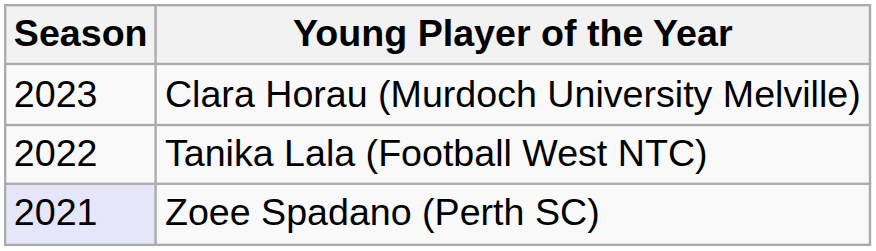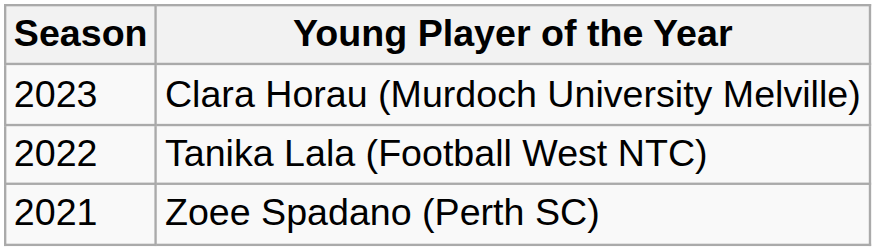(56, 213) lavender background -> (56, 213) no background
